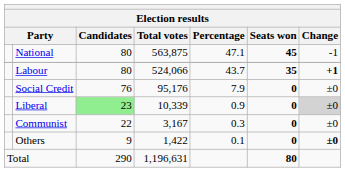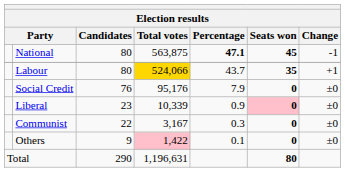(235, 53) normal -> (235, 53) bold
(170, 70) no background -> (170, 70) gold background
(332, 70) bold -> (332, 70) normal
(126, 105) lightgreen background -> (126, 105) no background
(294, 105) no background -> (294, 105) pink background
(332, 105) lightgrey background -> (332, 105) no background
(175, 140) no background -> (175, 140) pink background
(332, 140) bold -> (332, 140) normal
